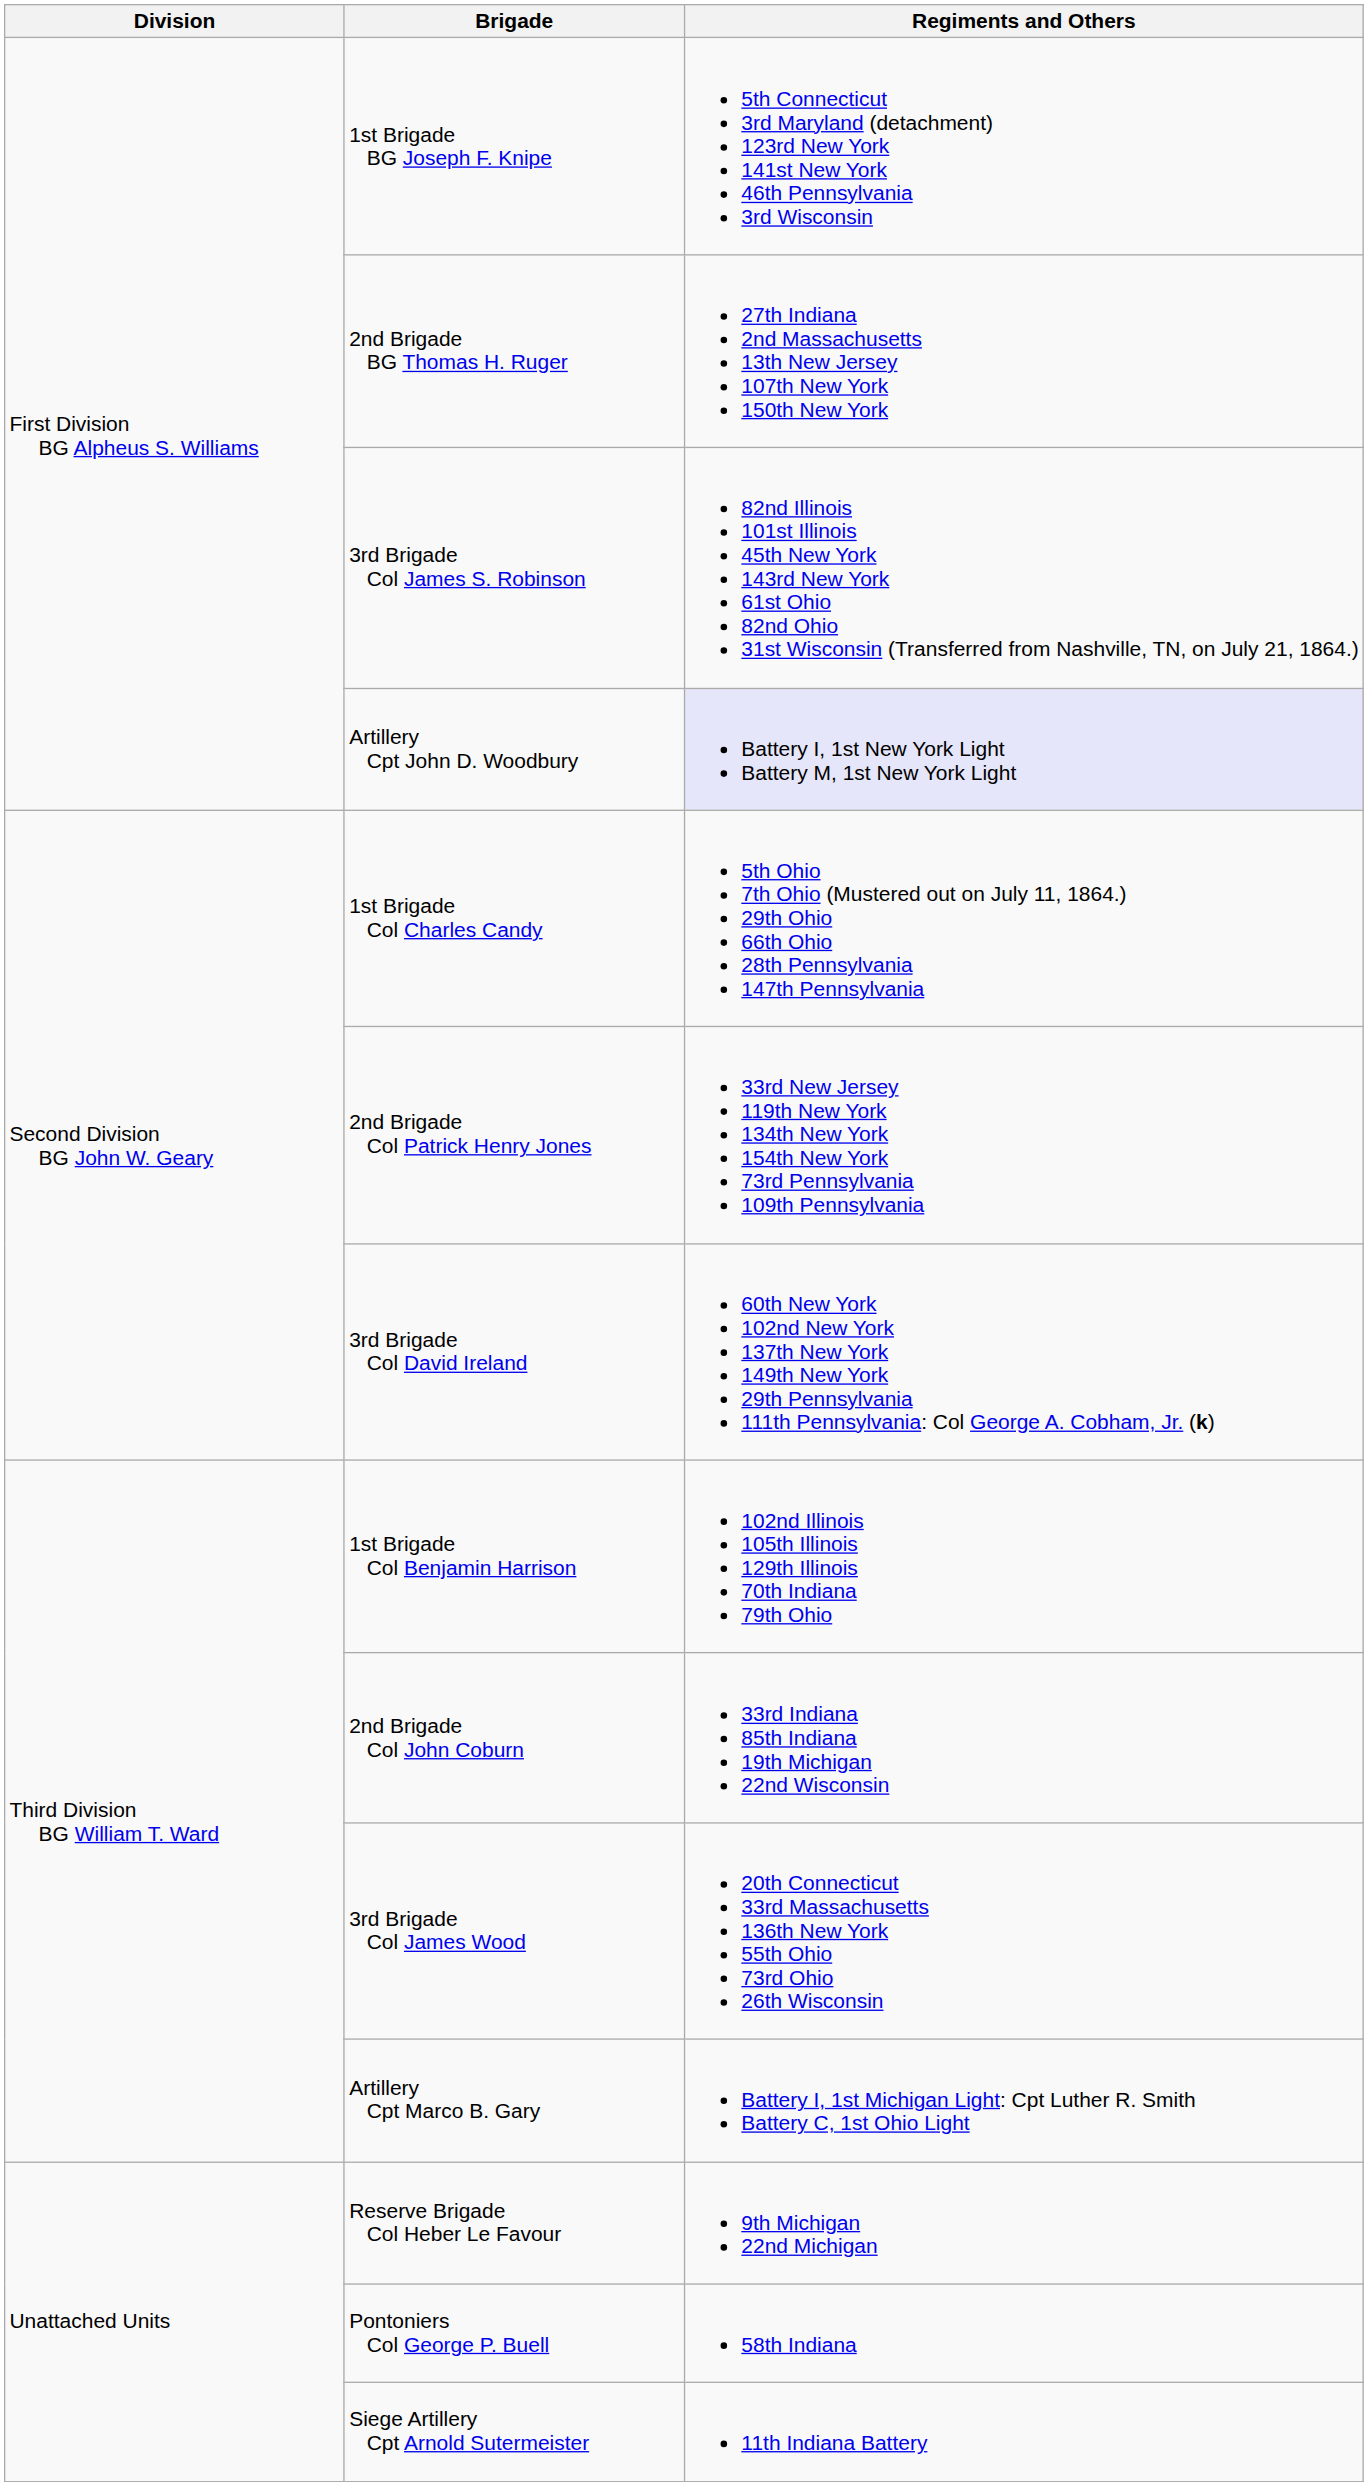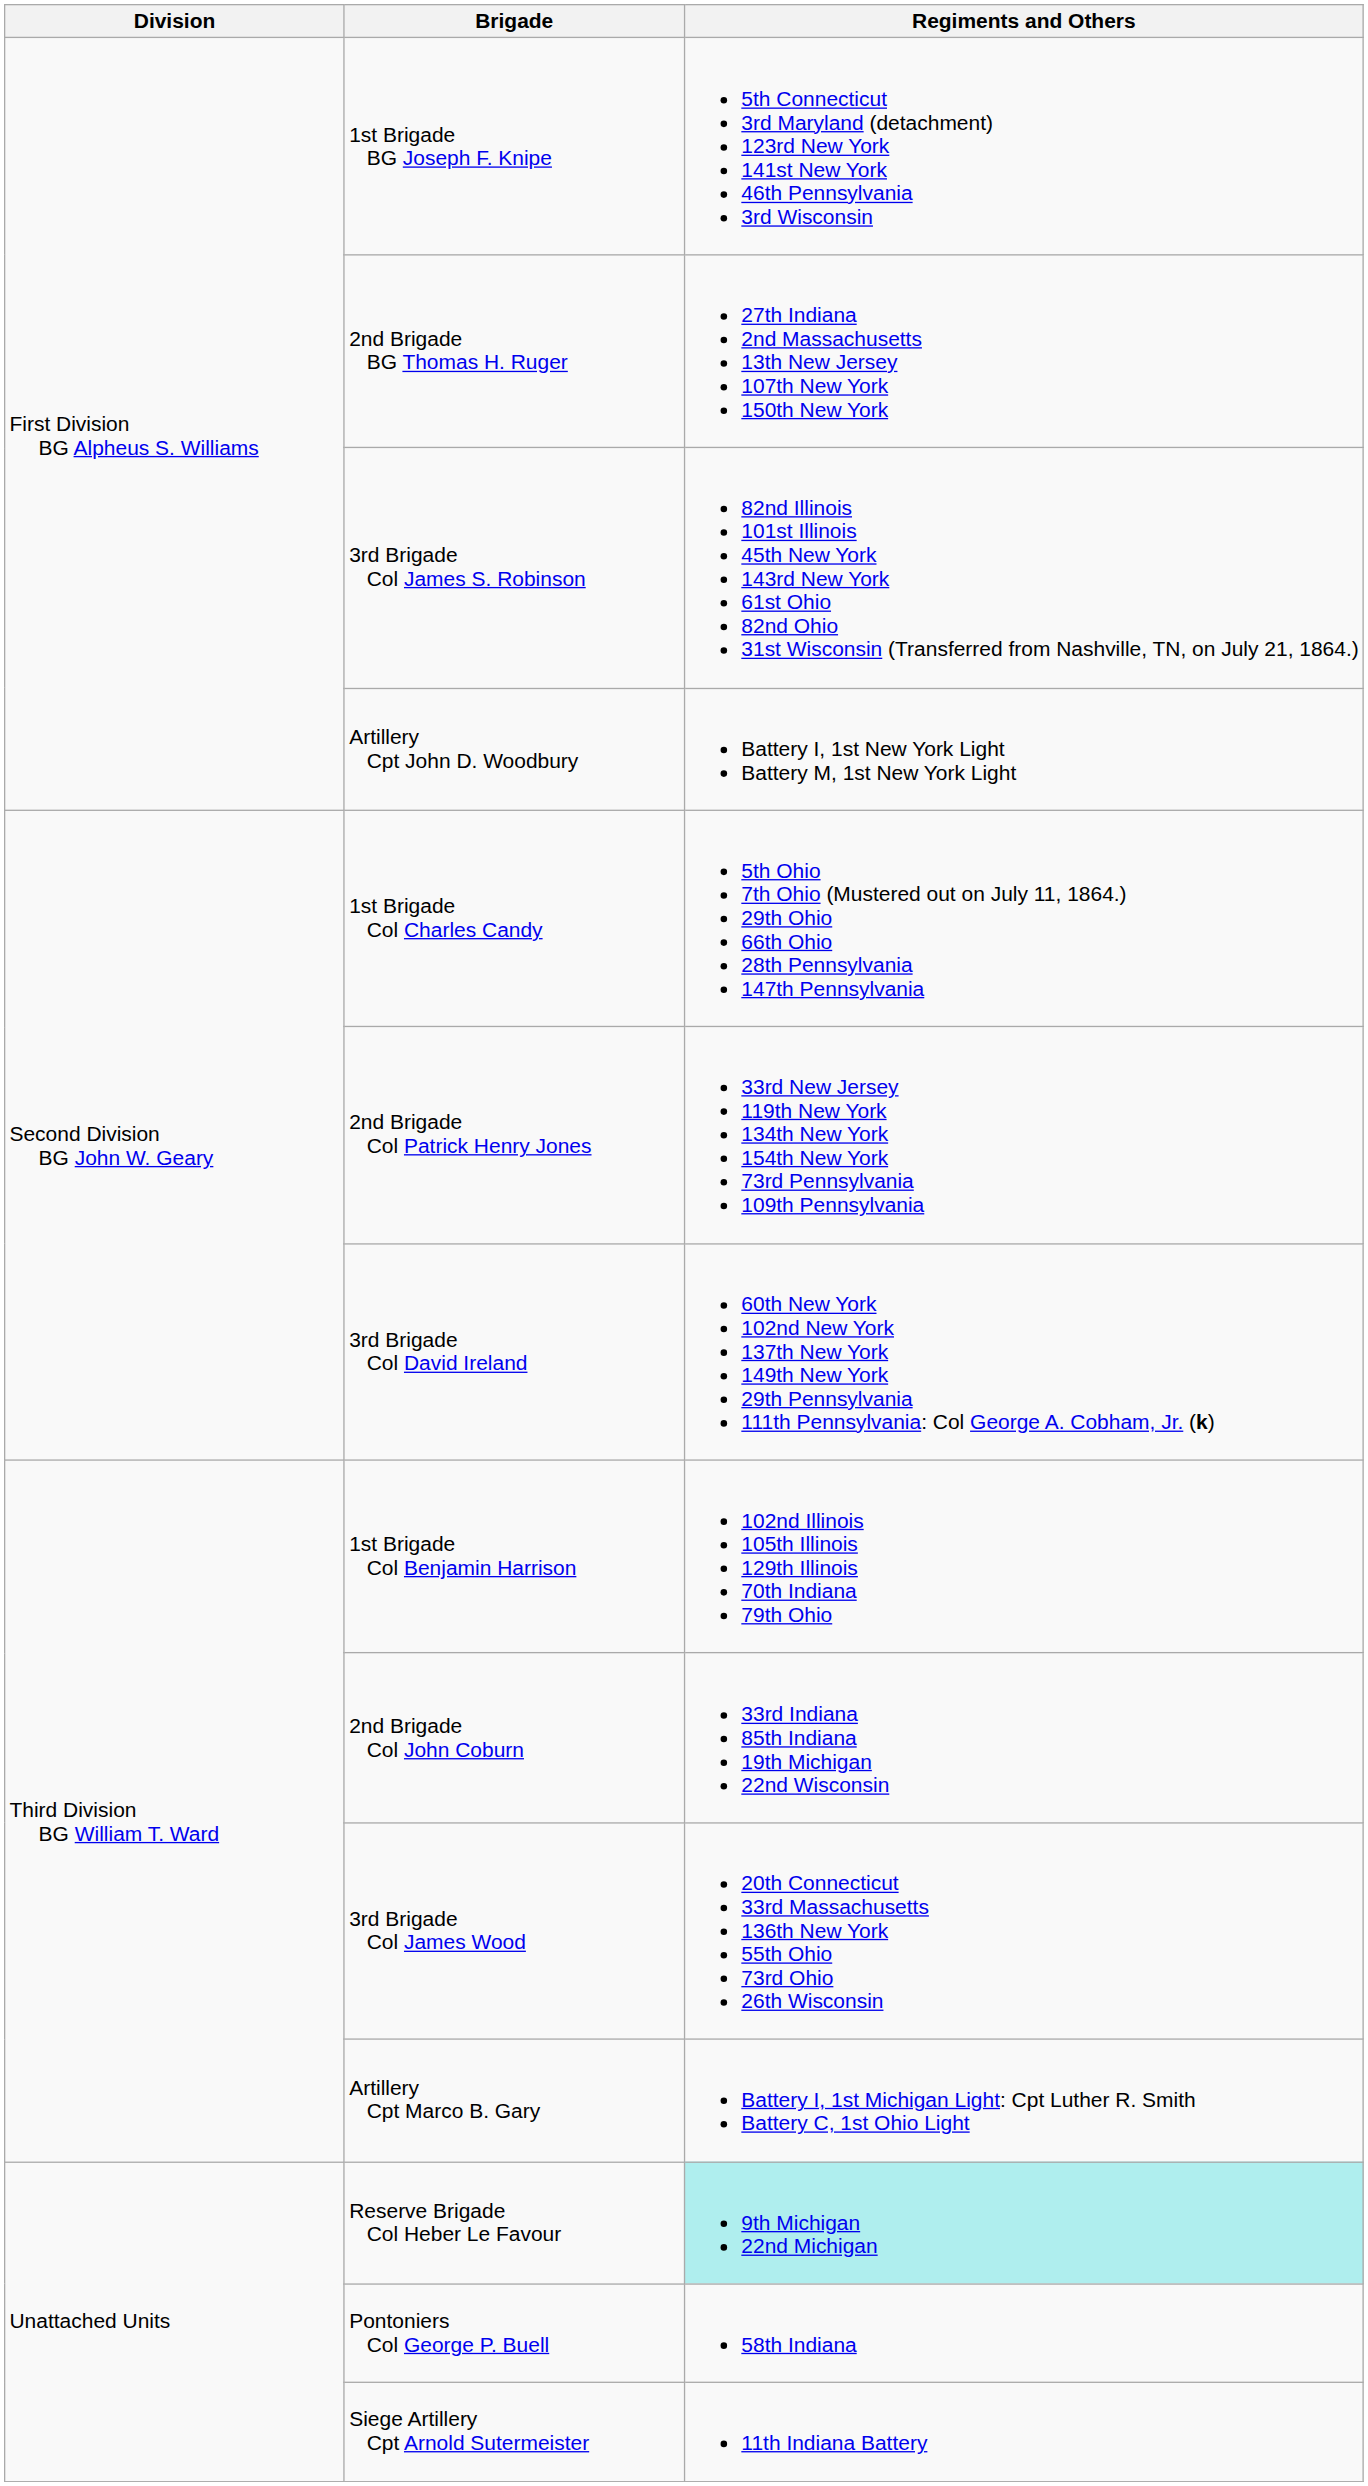(1024, 761) lavender background -> (1024, 761) no background
(1024, 2235) no background -> (1024, 2235) paleturquoise background
